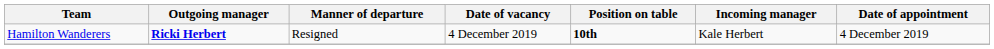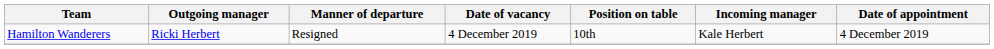(189, 34) bold -> (186, 34) normal
(585, 34) bold -> (584, 34) normal
